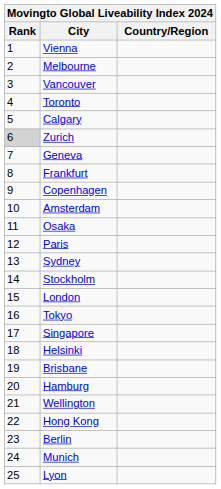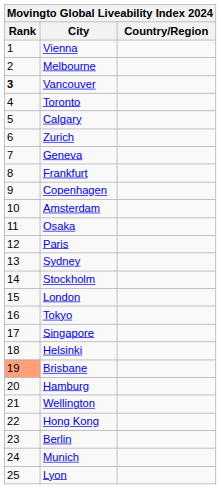(10, 84) normal -> (10, 84) bold
(10, 137) lightgrey background -> (10, 137) no background
(13, 368) no background -> (13, 368) lightsalmon background
